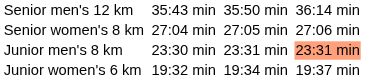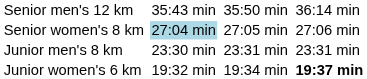(184, 30) no background -> (184, 30) lightblue background
(328, 50) lightsalmon background -> (328, 50) no background
(328, 70) normal -> (329, 70) bold
